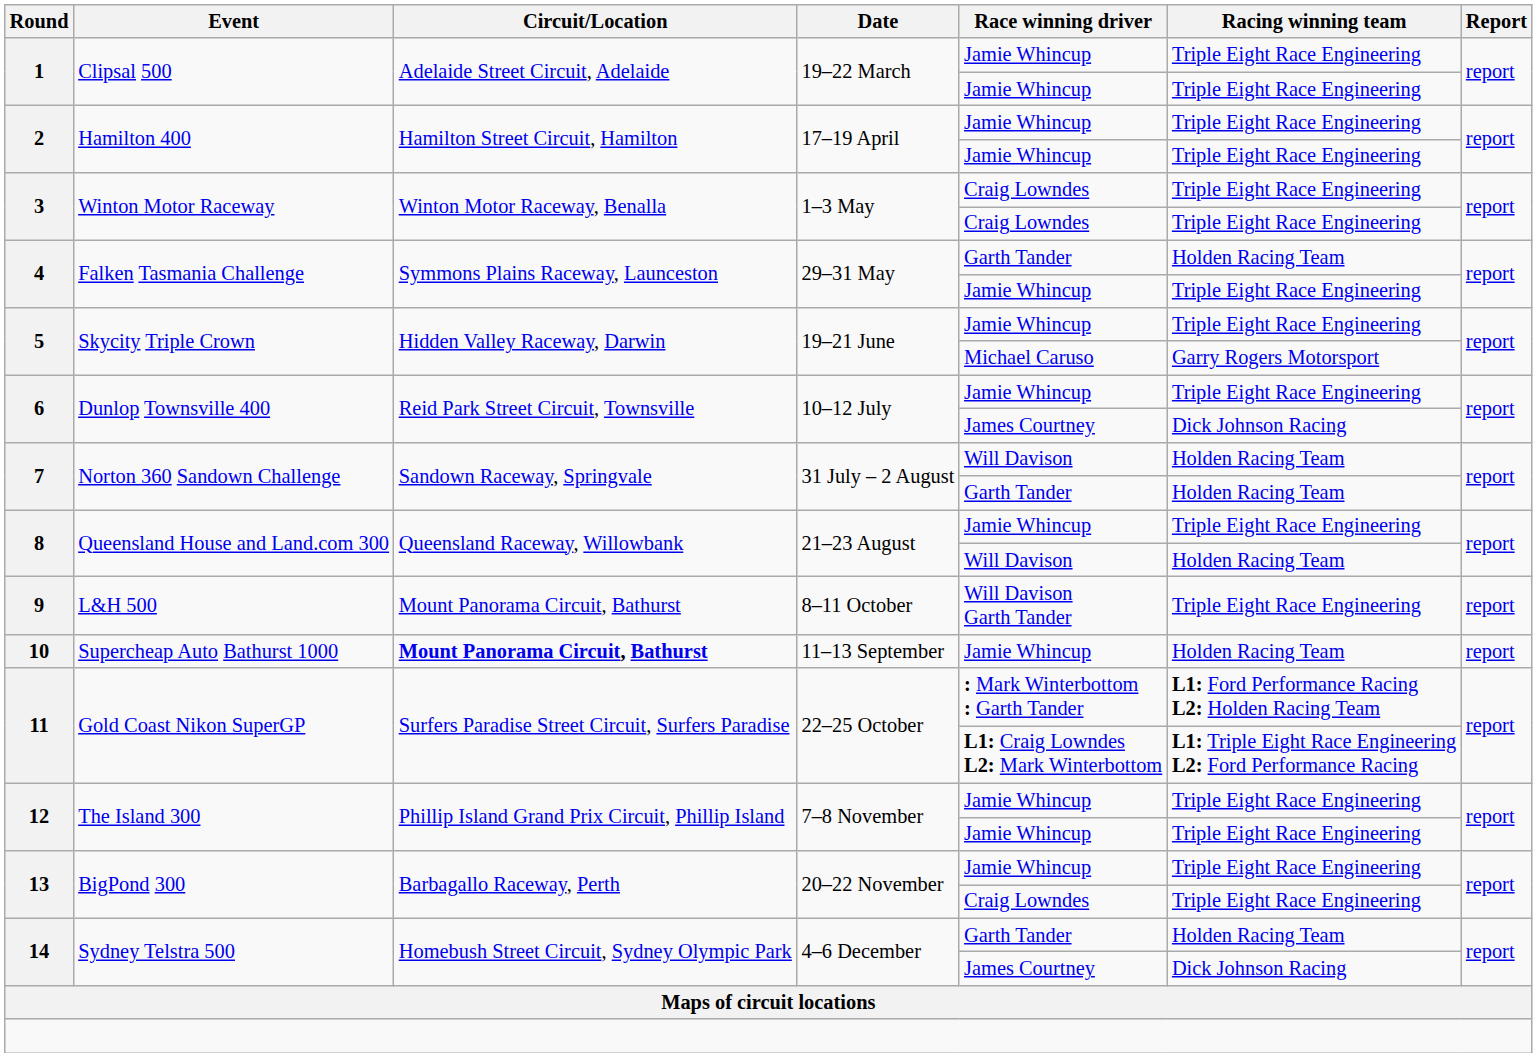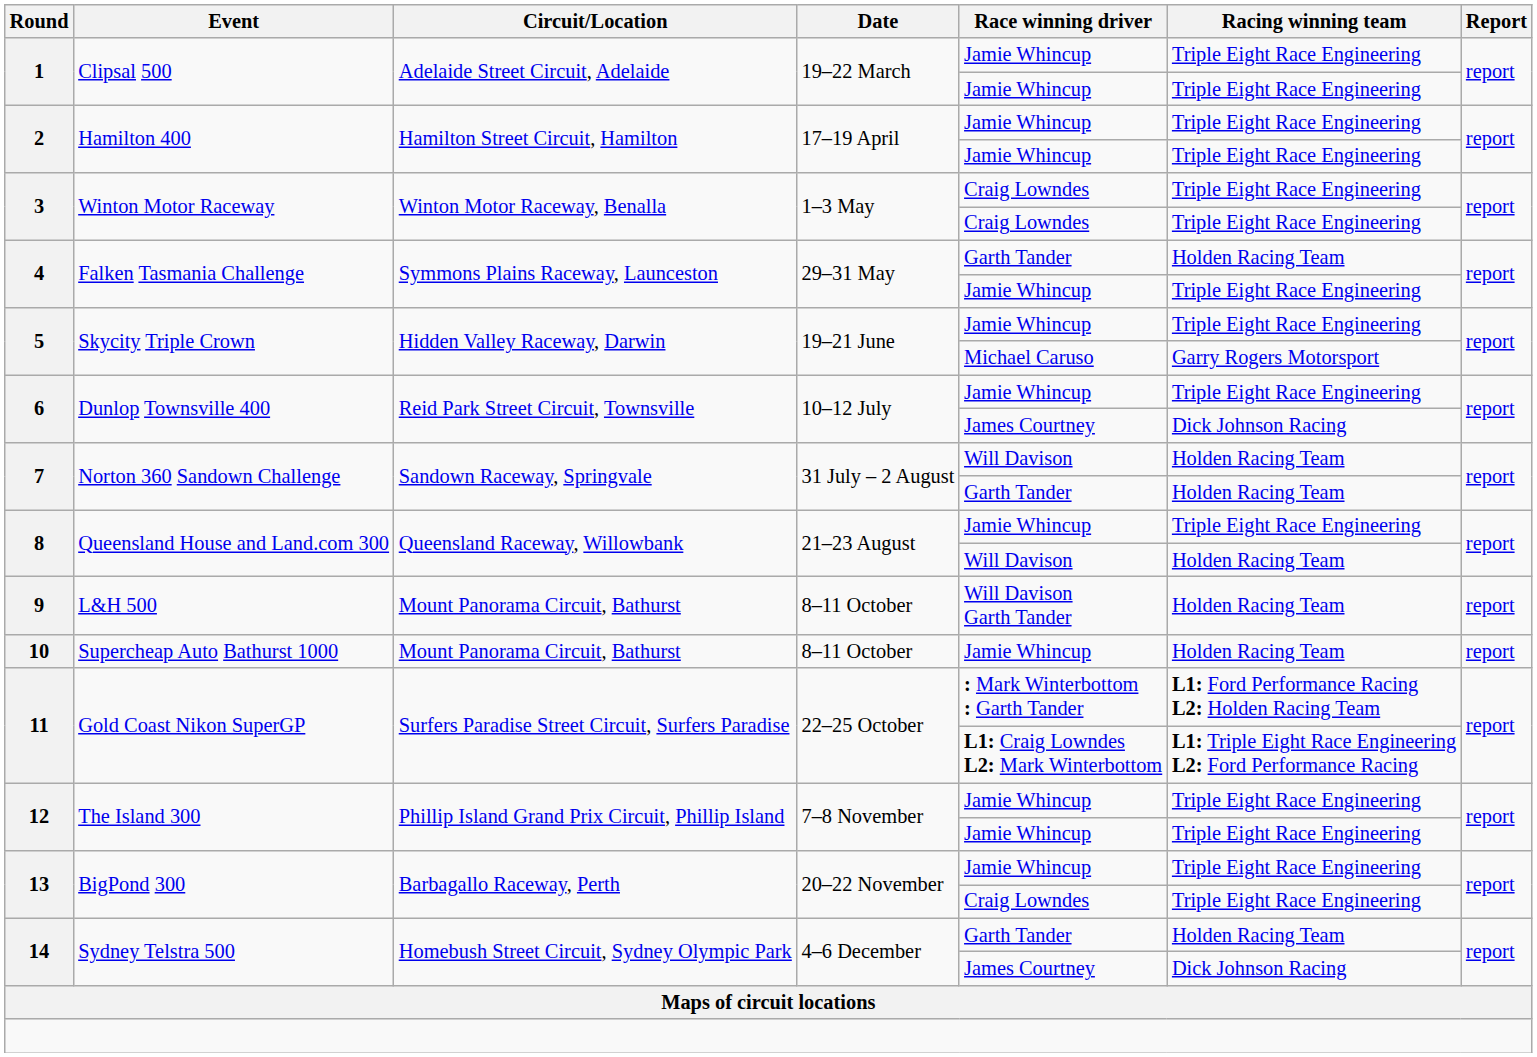(1296, 605) Triple Eight Race Engineering -> (1258, 605) Holden Racing Team
(553, 650) bold -> (540, 650) normal
(873, 650) 11–13 September -> (857, 650) 8–11 October
